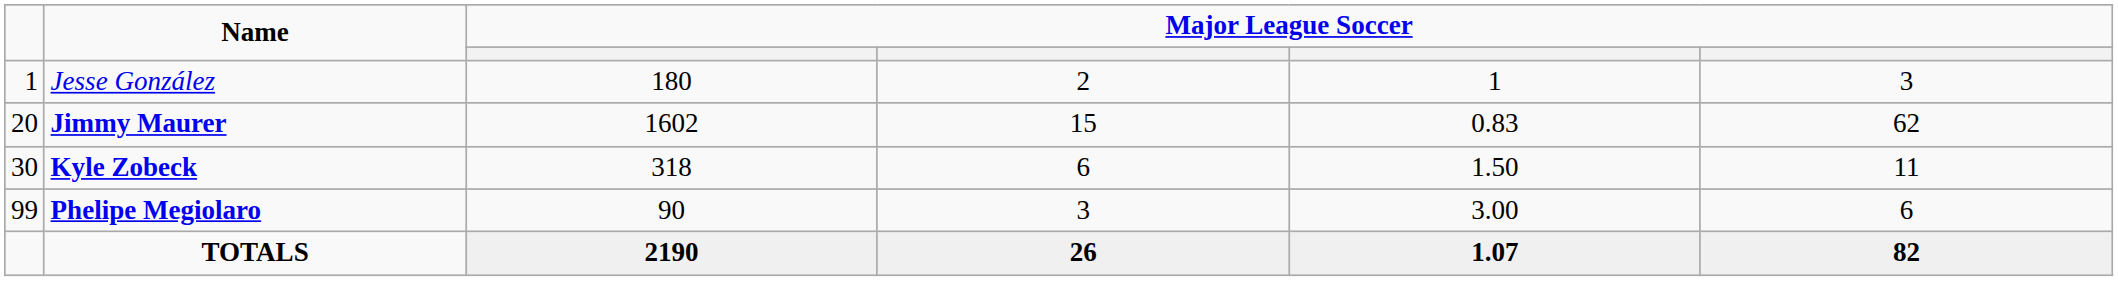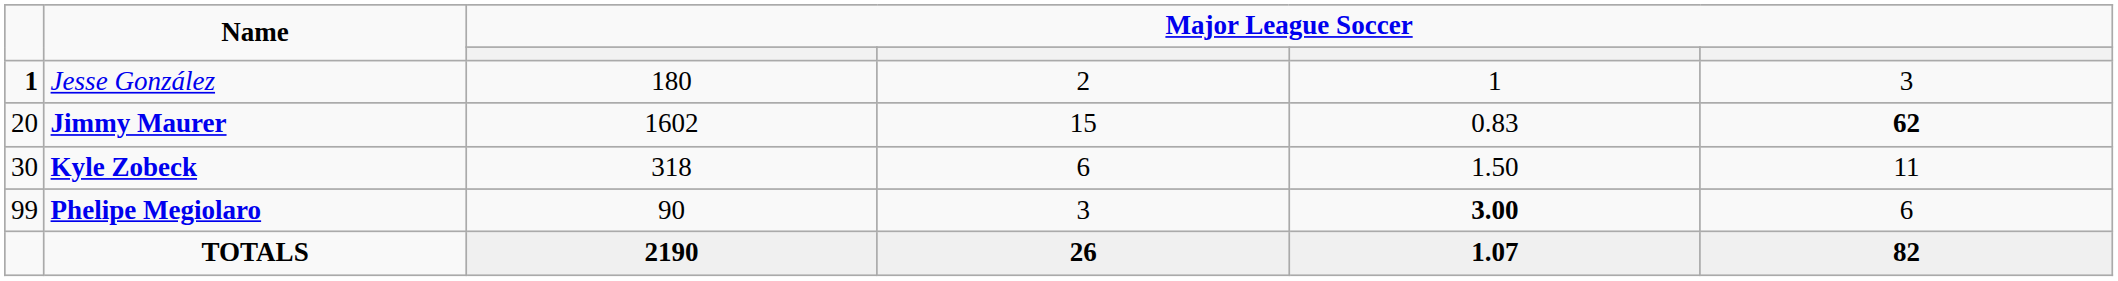(31, 81) normal -> (31, 81) bold
(1906, 124) normal -> (1906, 124) bold
(1495, 209) normal -> (1495, 209) bold
